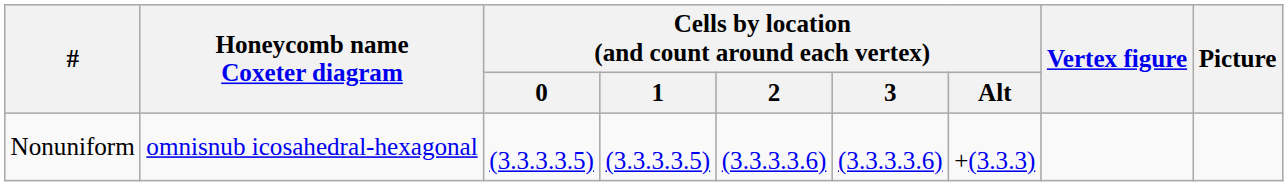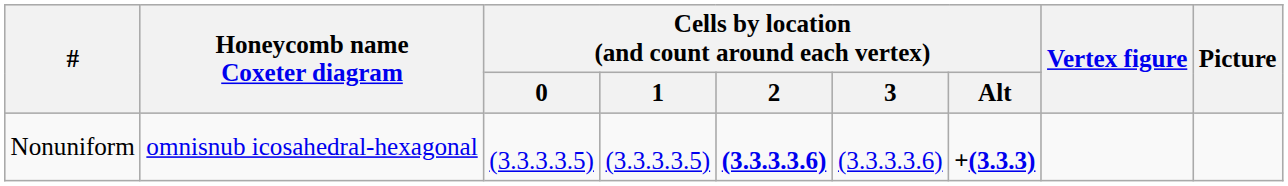(774, 160) normal -> (774, 160) bold
(995, 160) normal -> (995, 160) bold
